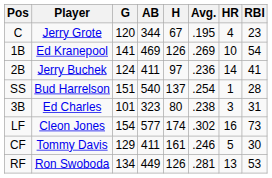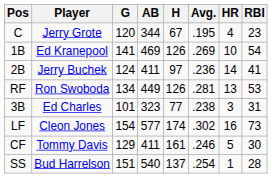rows swapped: (18, 88) <-> (18, 164)
(176, 107) 80 -> (176, 107) 77
